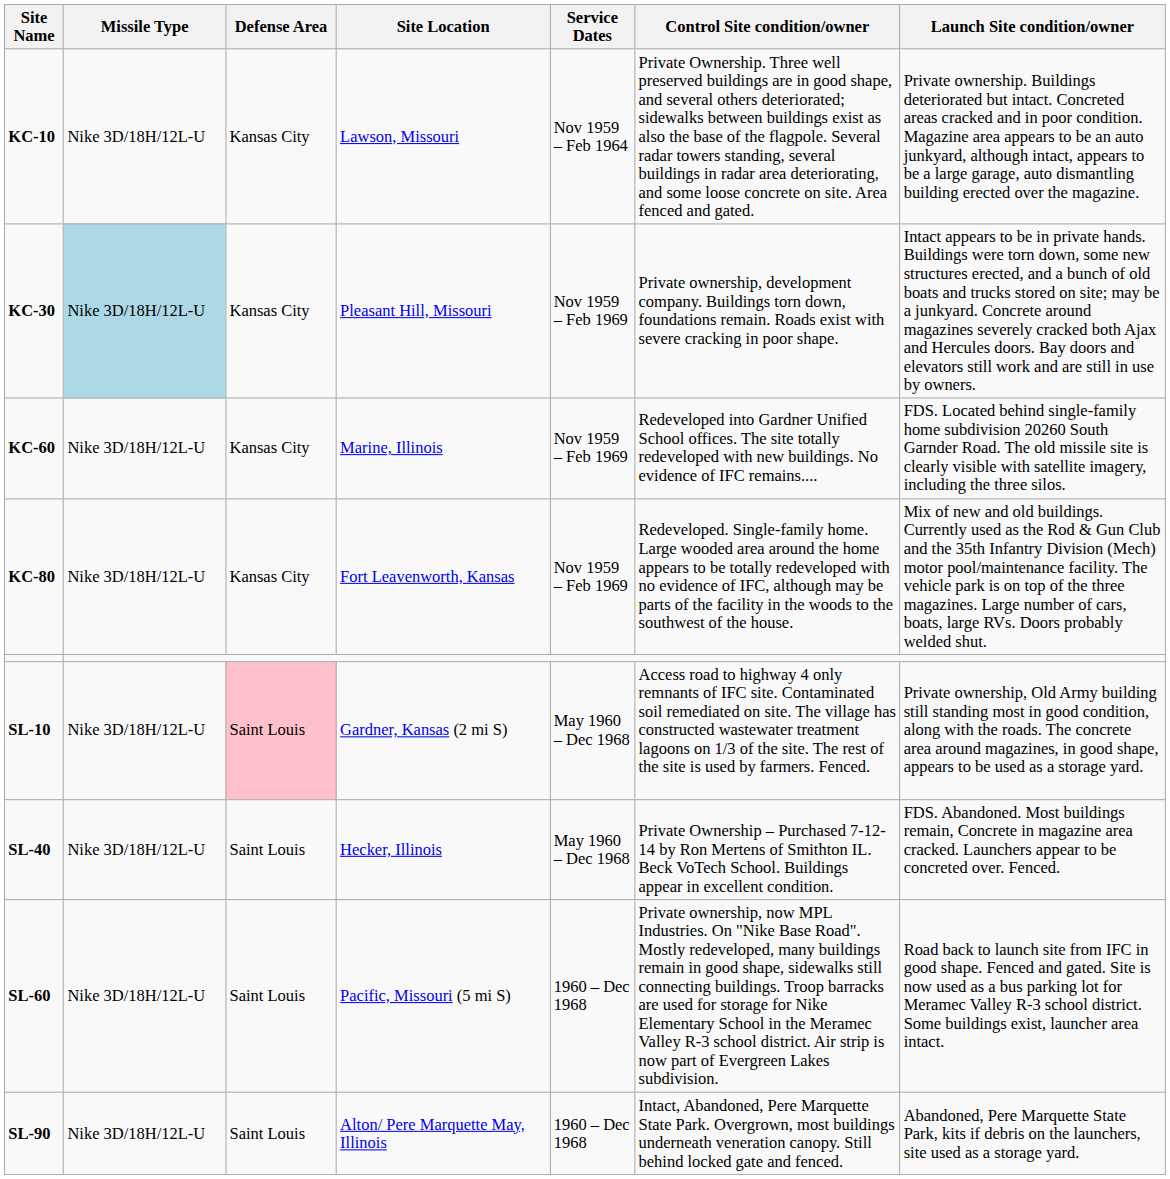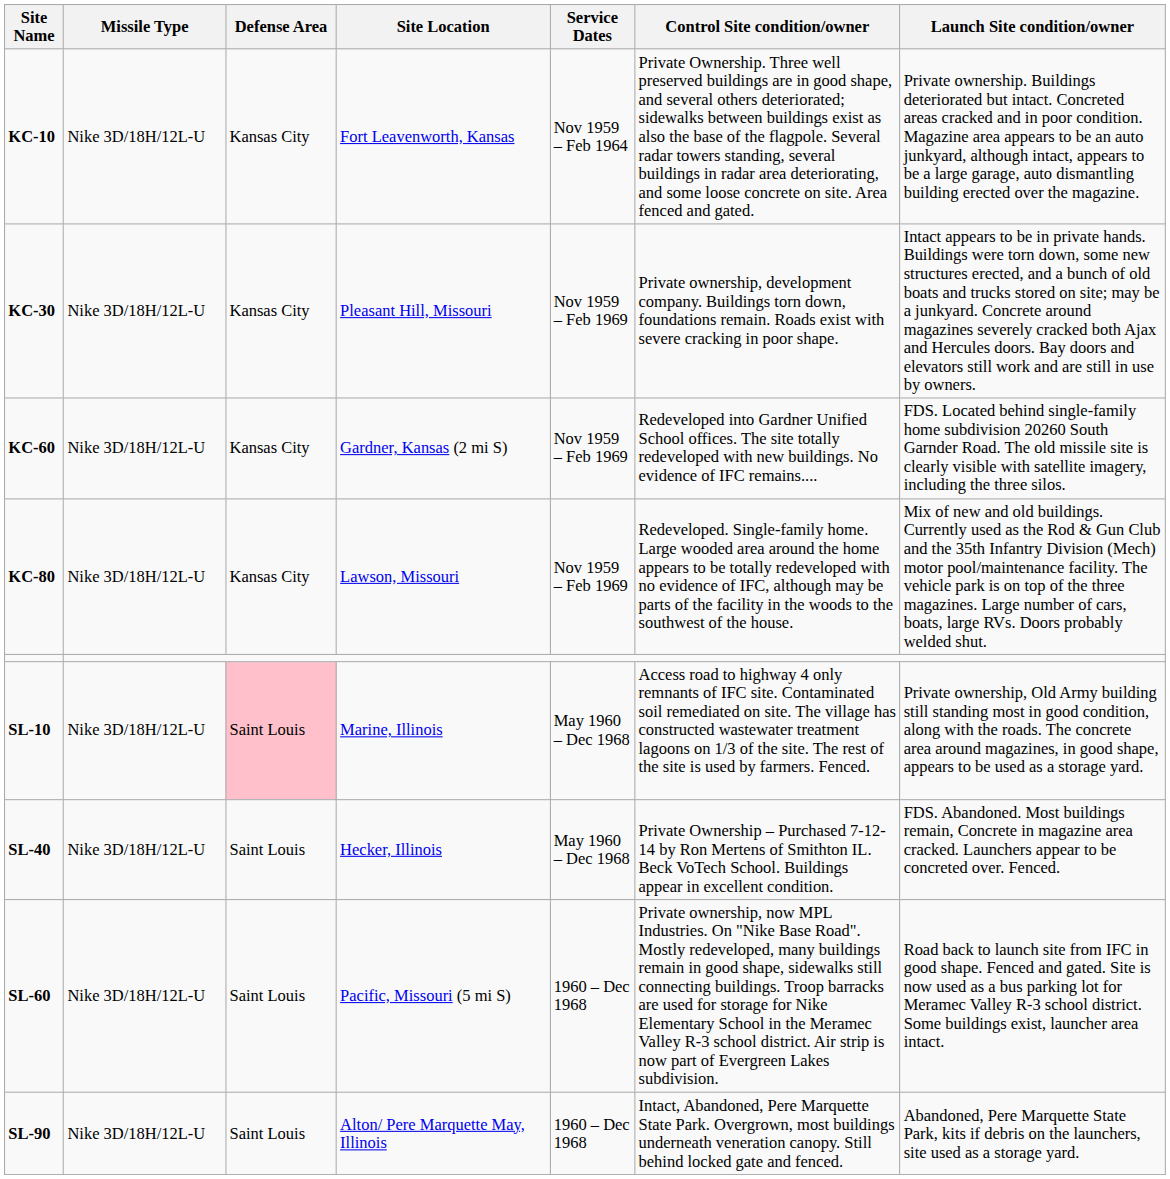(400, 136) Lawson, Missouri -> (427, 136) Fort Leavenworth, Kansas
(136, 310) lightblue background -> (136, 310) no background
(391, 448) Marine, Illinois -> (424, 448) Gardner, Kansas (2 mi S)
(427, 576) Fort Leavenworth, Kansas -> (400, 576) Lawson, Missouri
(424, 730) Gardner, Kansas (2 mi S) -> (391, 730) Marine, Illinois
